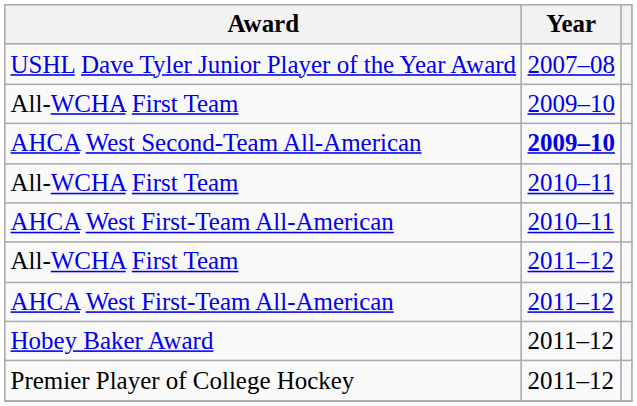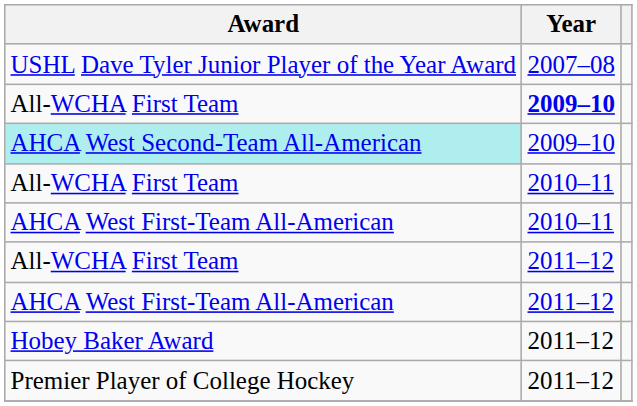(571, 103) normal -> (571, 103) bold
(216, 143) no background -> (216, 143) paleturquoise background
(571, 143) bold -> (571, 143) normal
